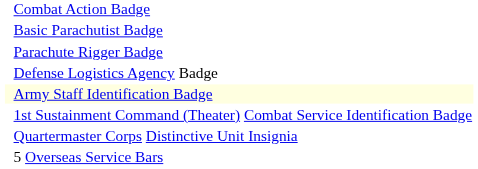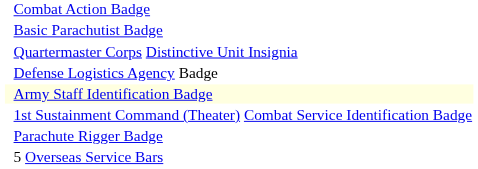(84, 51) Parachute Rigger Badge -> (152, 51) Quartermaster Corps Distinctive Unit Insignia
(152, 136) Quartermaster Corps Distinctive Unit Insignia -> (84, 136) Parachute Rigger Badge
